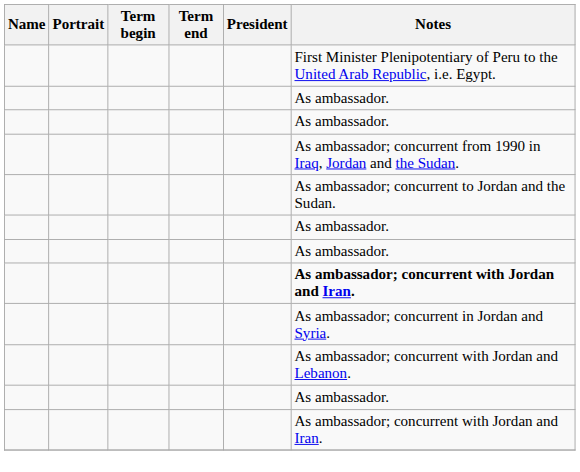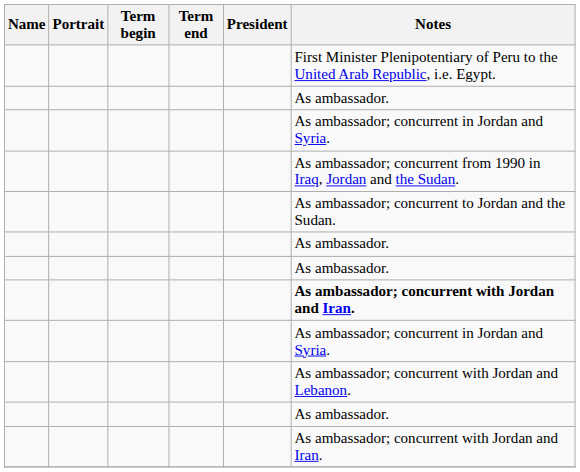(342, 121) As ambassador. -> (419, 130) As ambassador; concurrent in Jordan and Syria.
